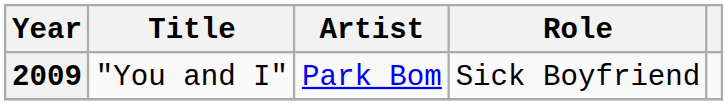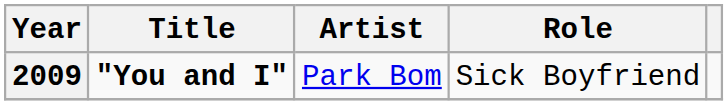(192, 76) normal -> (192, 76) bold
